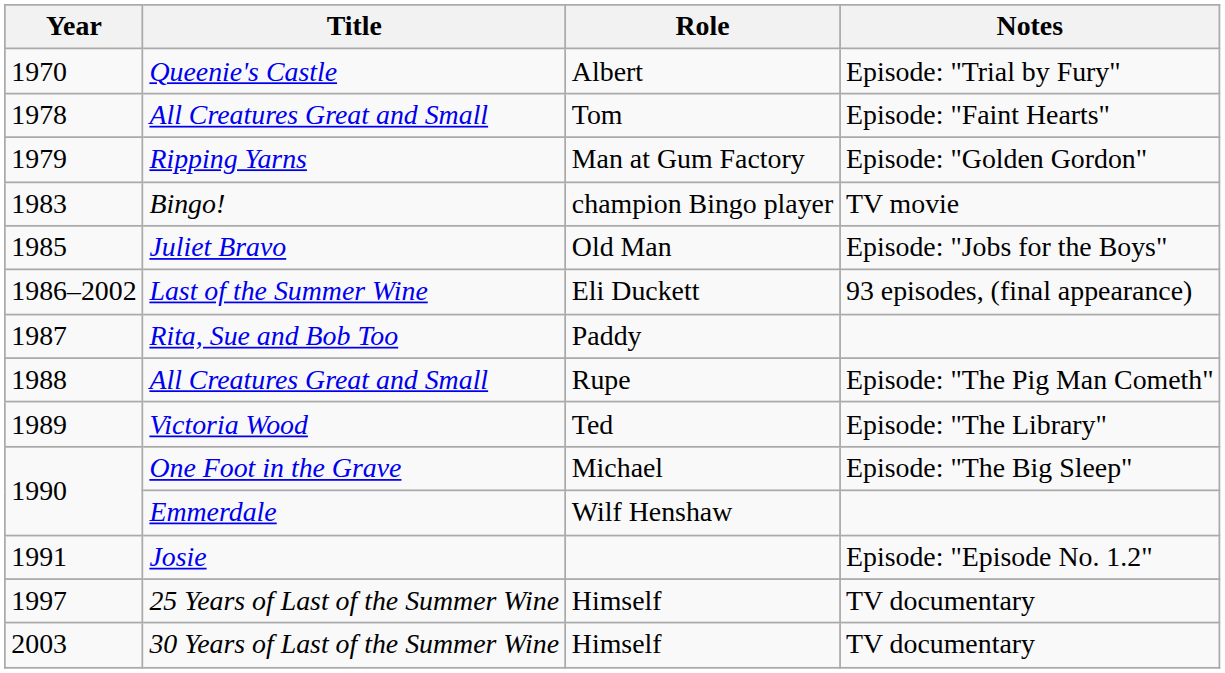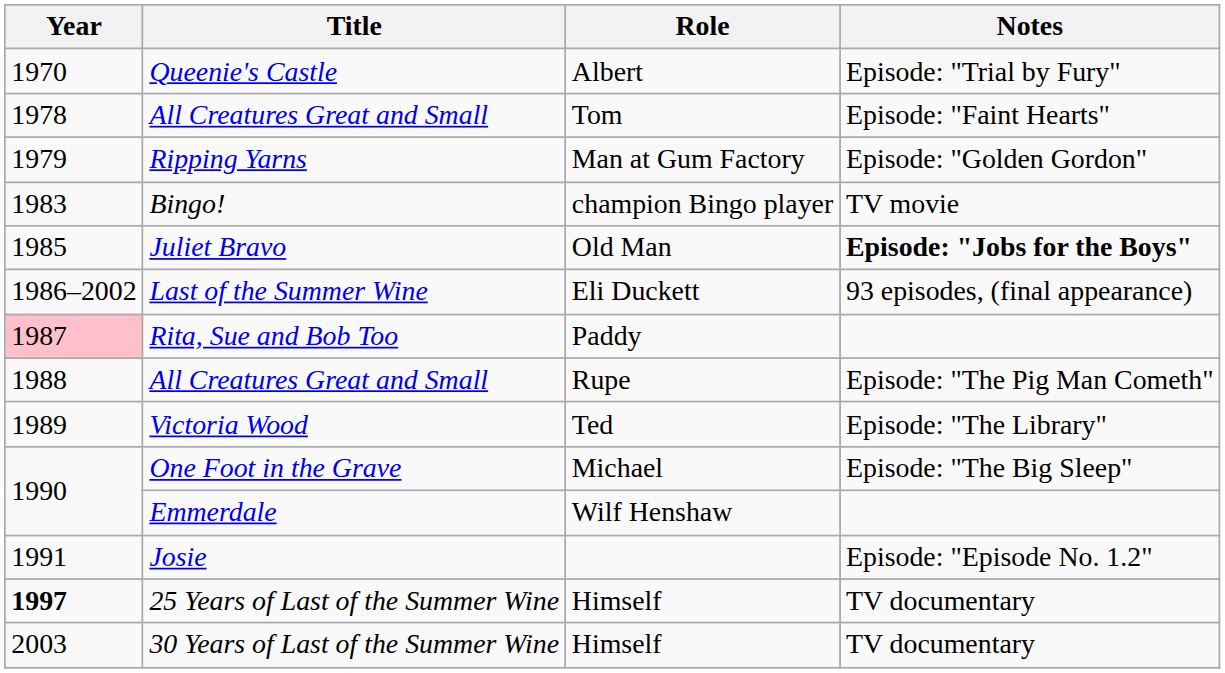(1007, 247) normal -> (1019, 247) bold
(39, 335) no background -> (39, 335) pink background
(39, 600) normal -> (39, 600) bold
